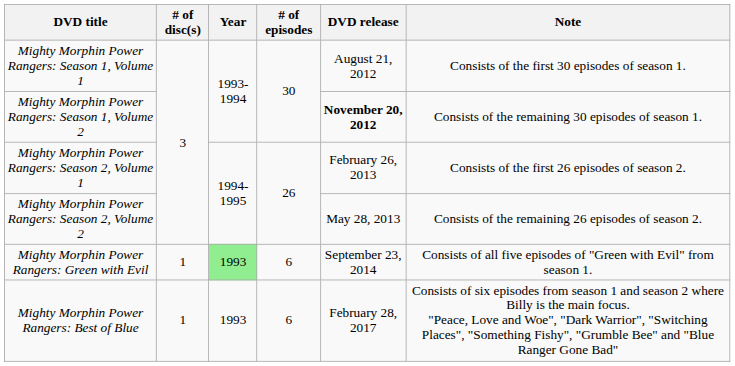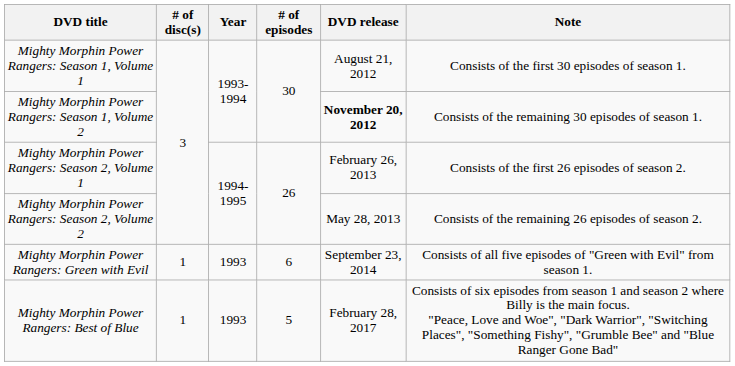(233, 262) lightgreen background -> (233, 262) no background
(289, 320) 6 -> (289, 320) 5
